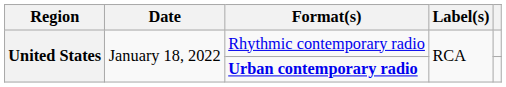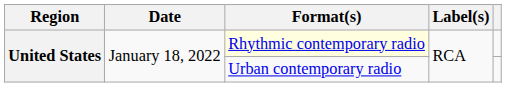(327, 43) no background -> (327, 43) lightyellow background
(323, 69) bold -> (315, 69) normal
